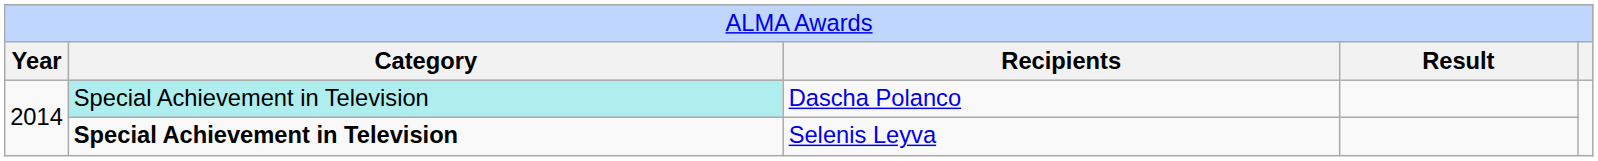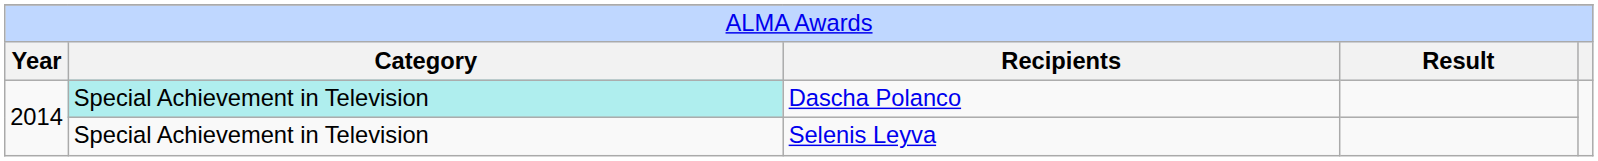(266, 135) bold -> (251, 135) normal
